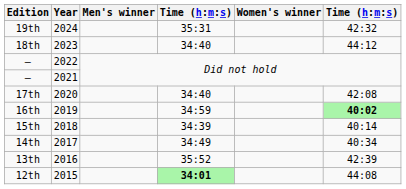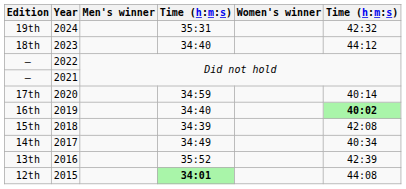(196, 94) 34:40 -> (196, 94) 34:59
(362, 94) 42:08 -> (362, 94) 40:14
(196, 110) 34:59 -> (196, 110) 34:40
(362, 127) 40:14 -> (362, 127) 42:08
